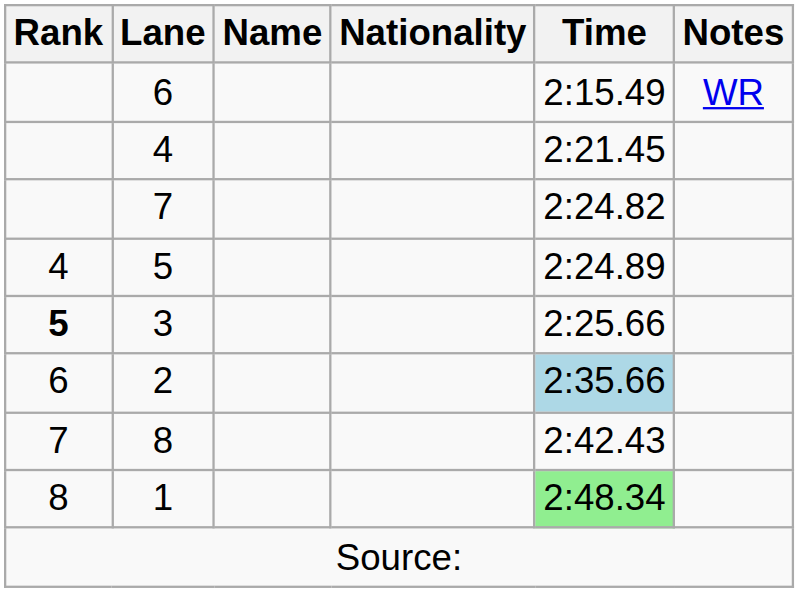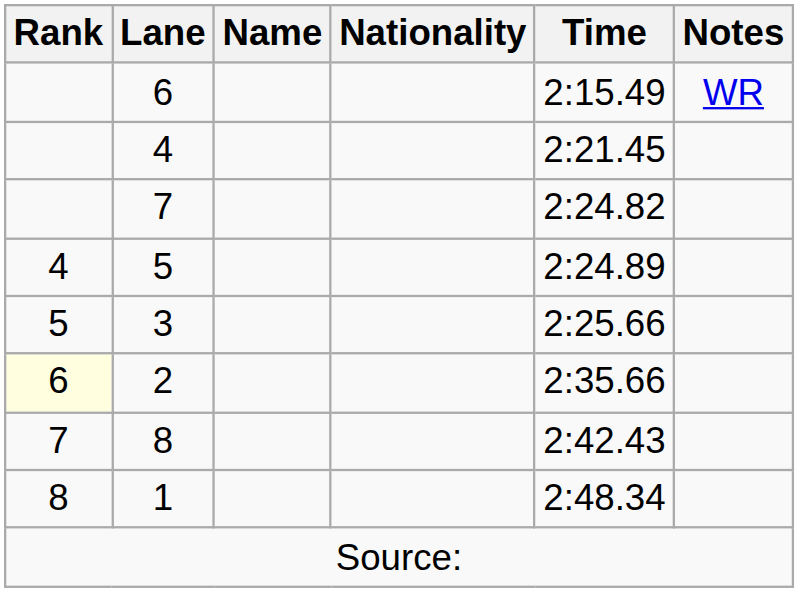(58, 324) bold -> (58, 324) normal
(58, 382) no background -> (58, 382) lightyellow background
(604, 382) lightblue background -> (604, 382) no background
(604, 498) lightgreen background -> (604, 498) no background
